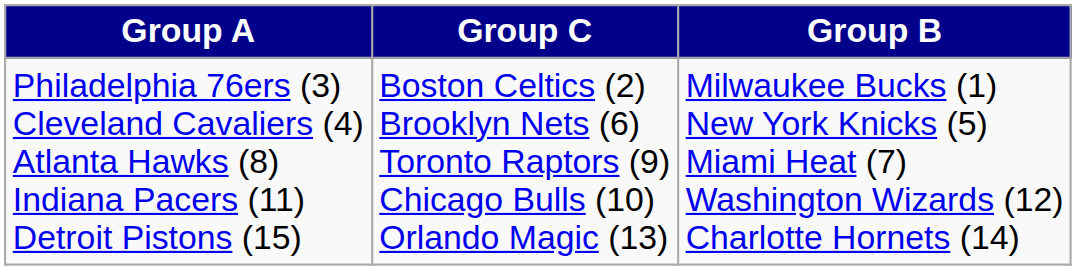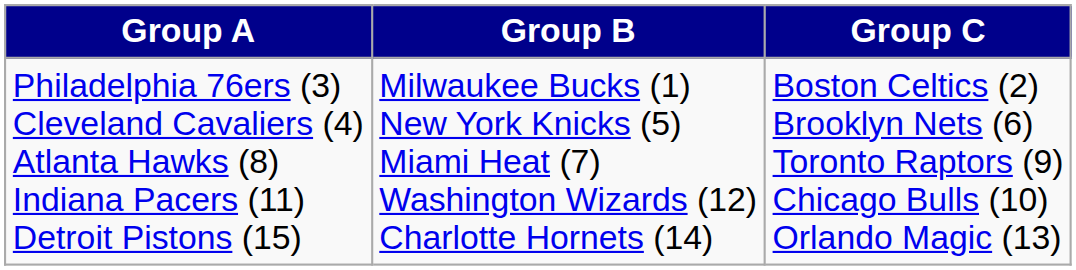columns swapped: (875, 31) <-> (525, 31)
